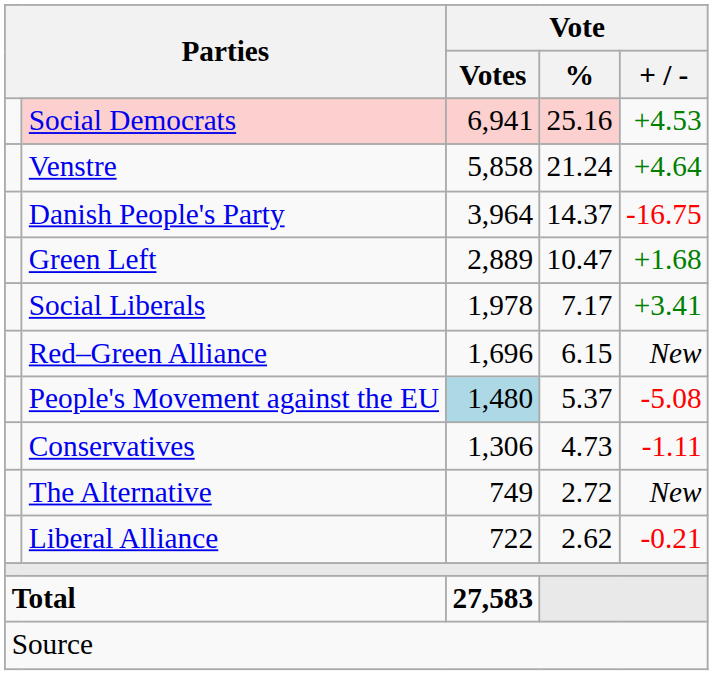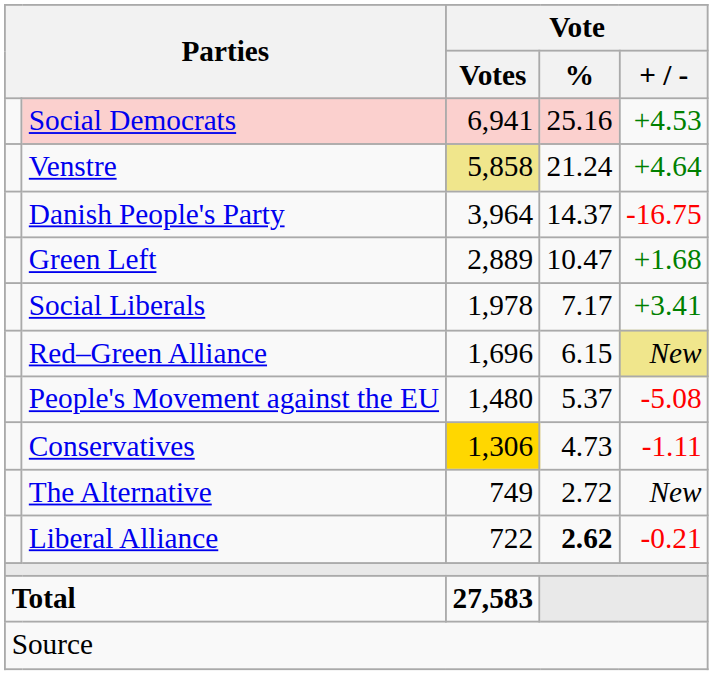(500, 167) no background -> (500, 167) khaki background
(676, 352) no background -> (676, 352) khaki background
(500, 399) lightblue background -> (500, 399) no background
(500, 445) no background -> (500, 445) gold background
(587, 538) normal -> (587, 538) bold
